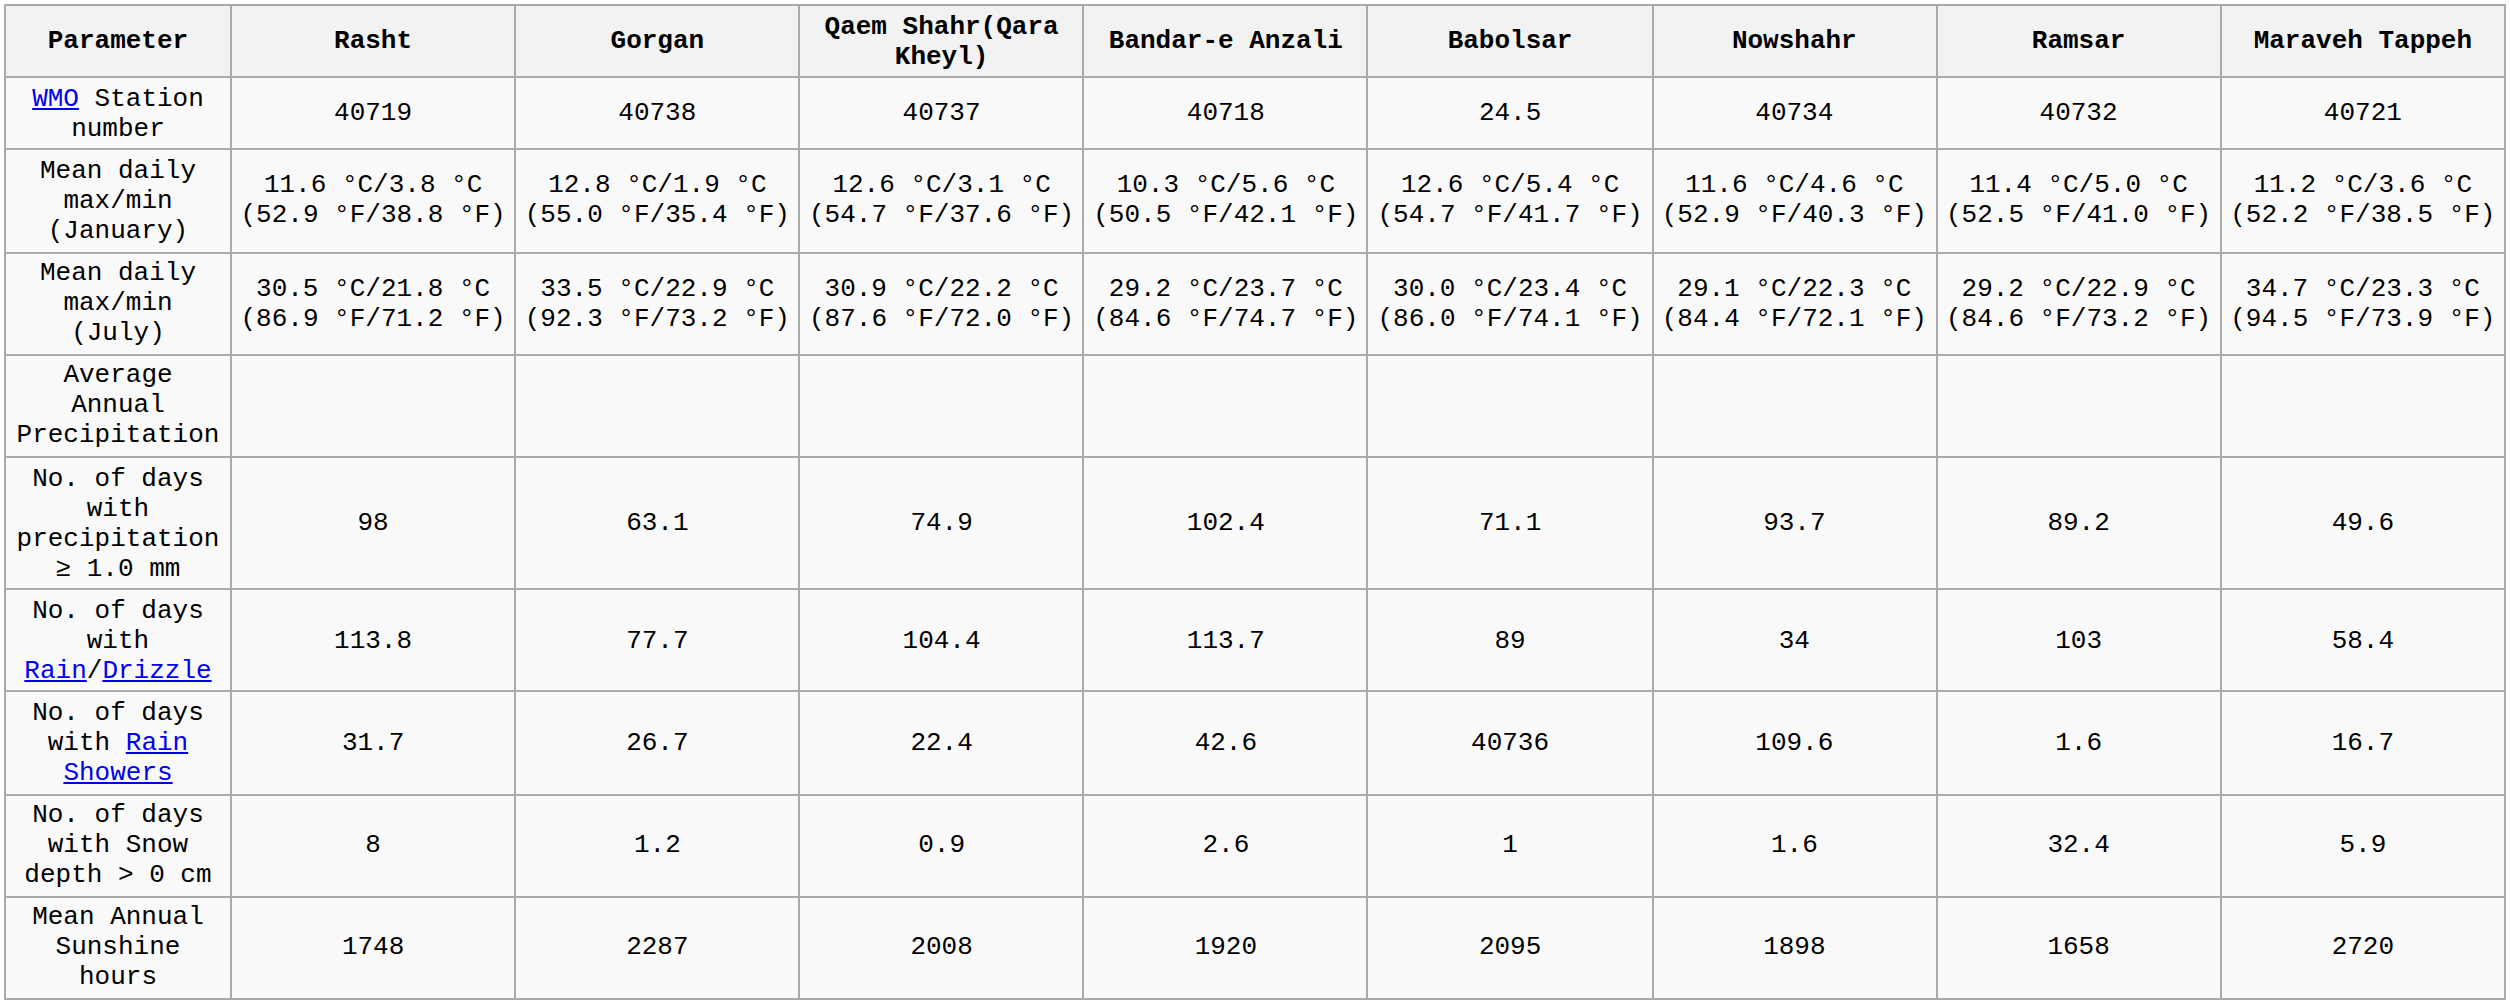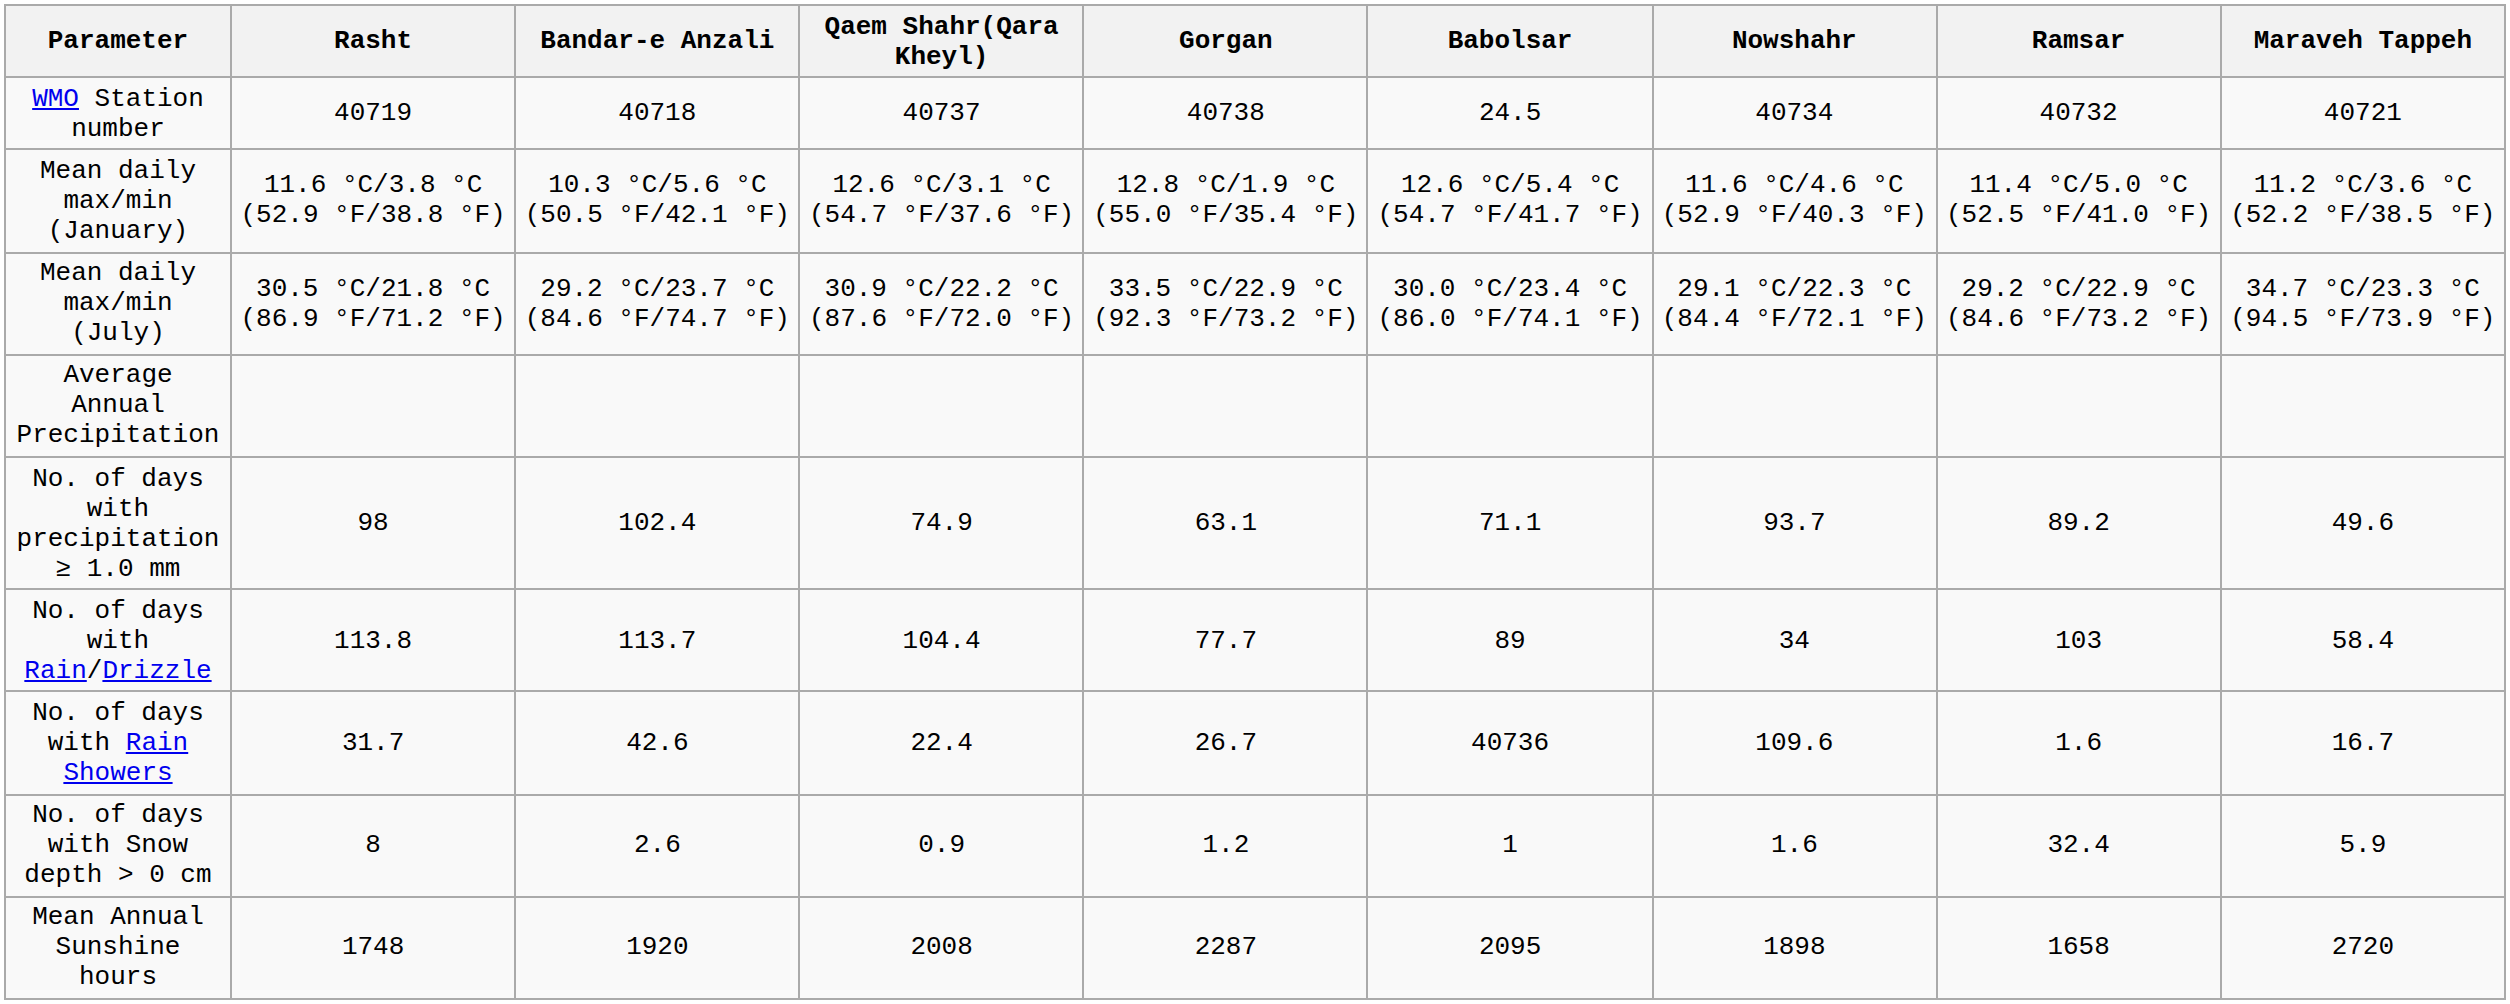columns swapped: (657, 41) <-> (1226, 41)
